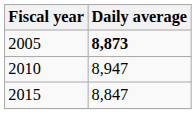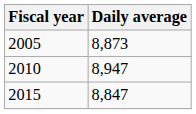(110, 43) bold -> (110, 43) normal
